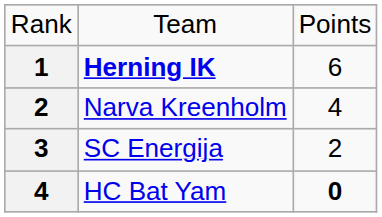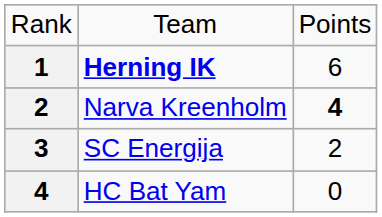(335, 107) normal -> (335, 107) bold
(335, 190) bold -> (335, 190) normal
